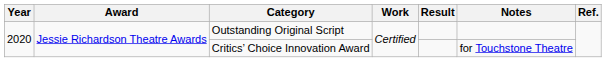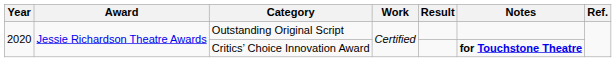(516, 48) normal -> (521, 48) bold
